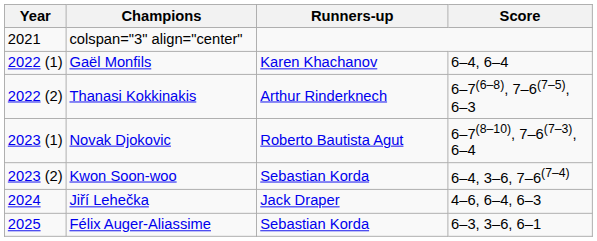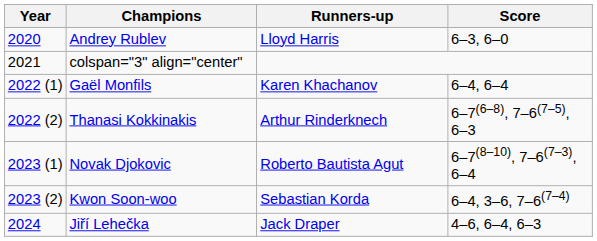+ row: (118, 39)
- row: (140, 224)
